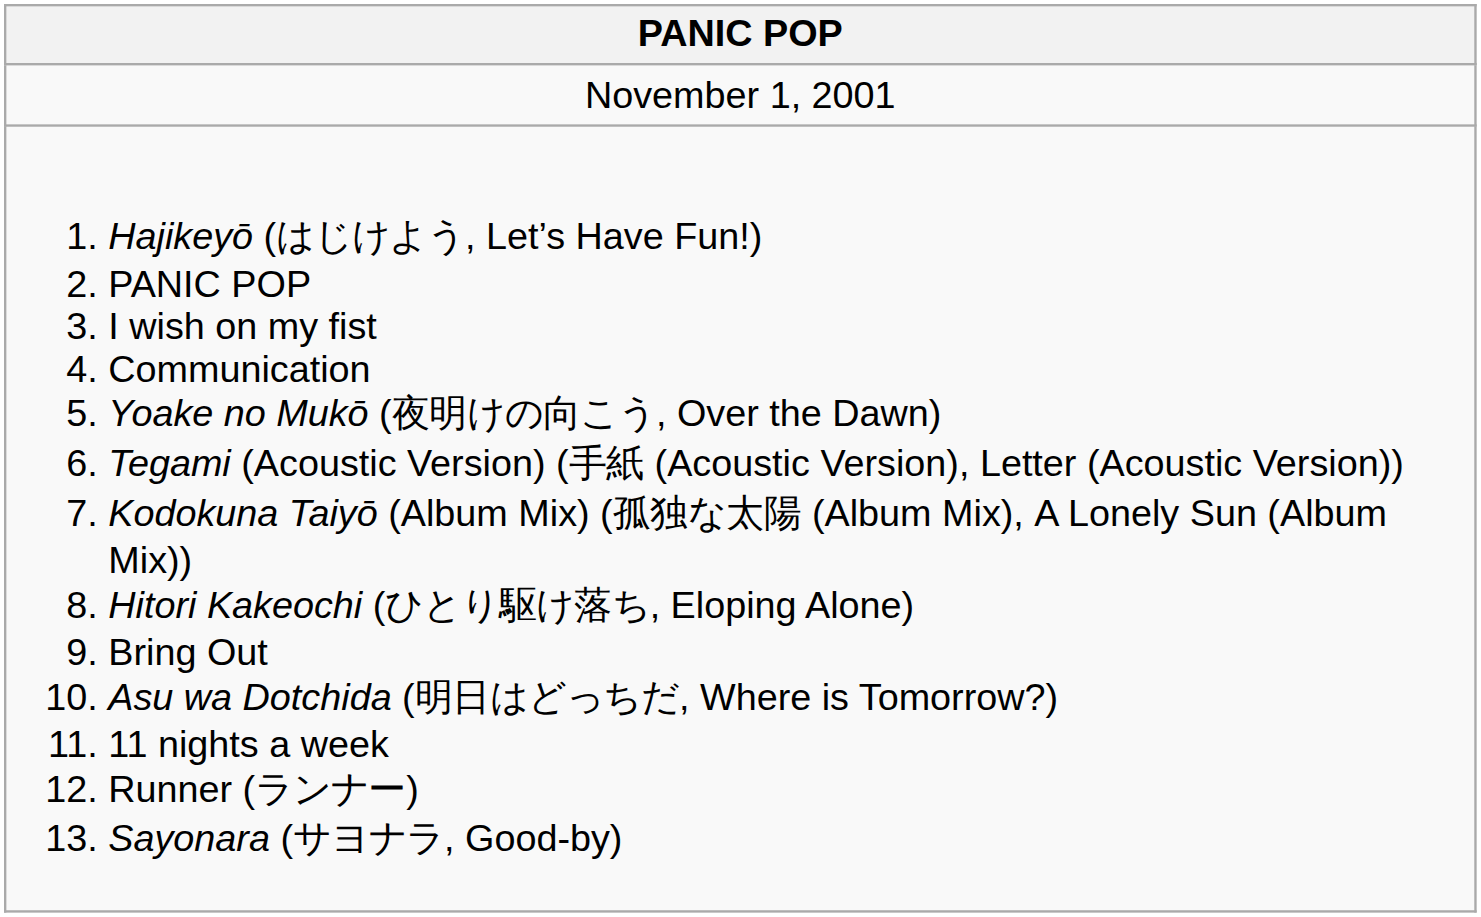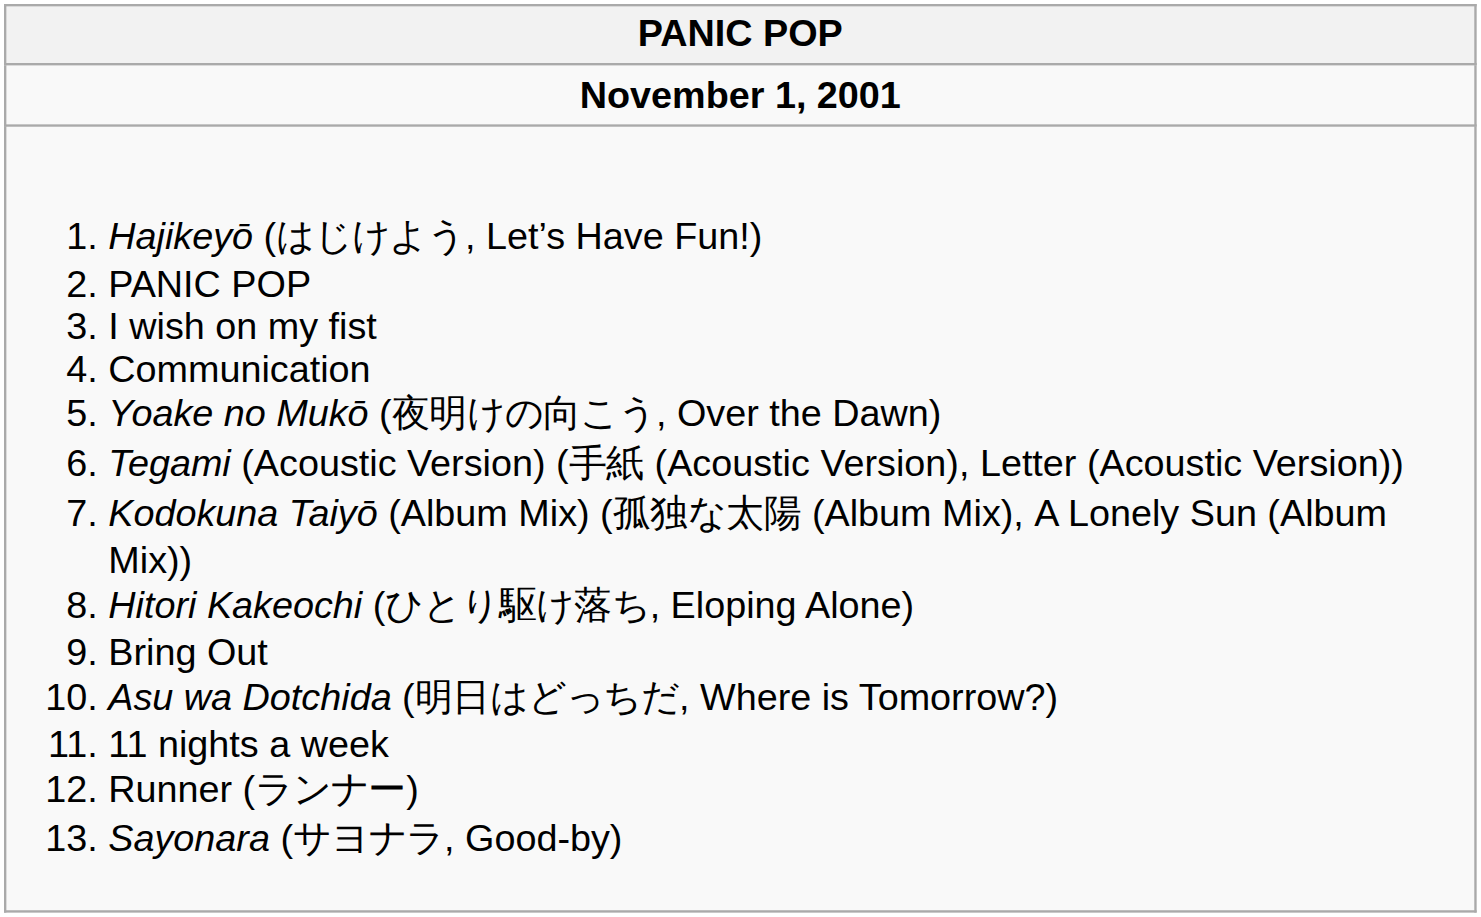(740, 94) normal -> (740, 94) bold
